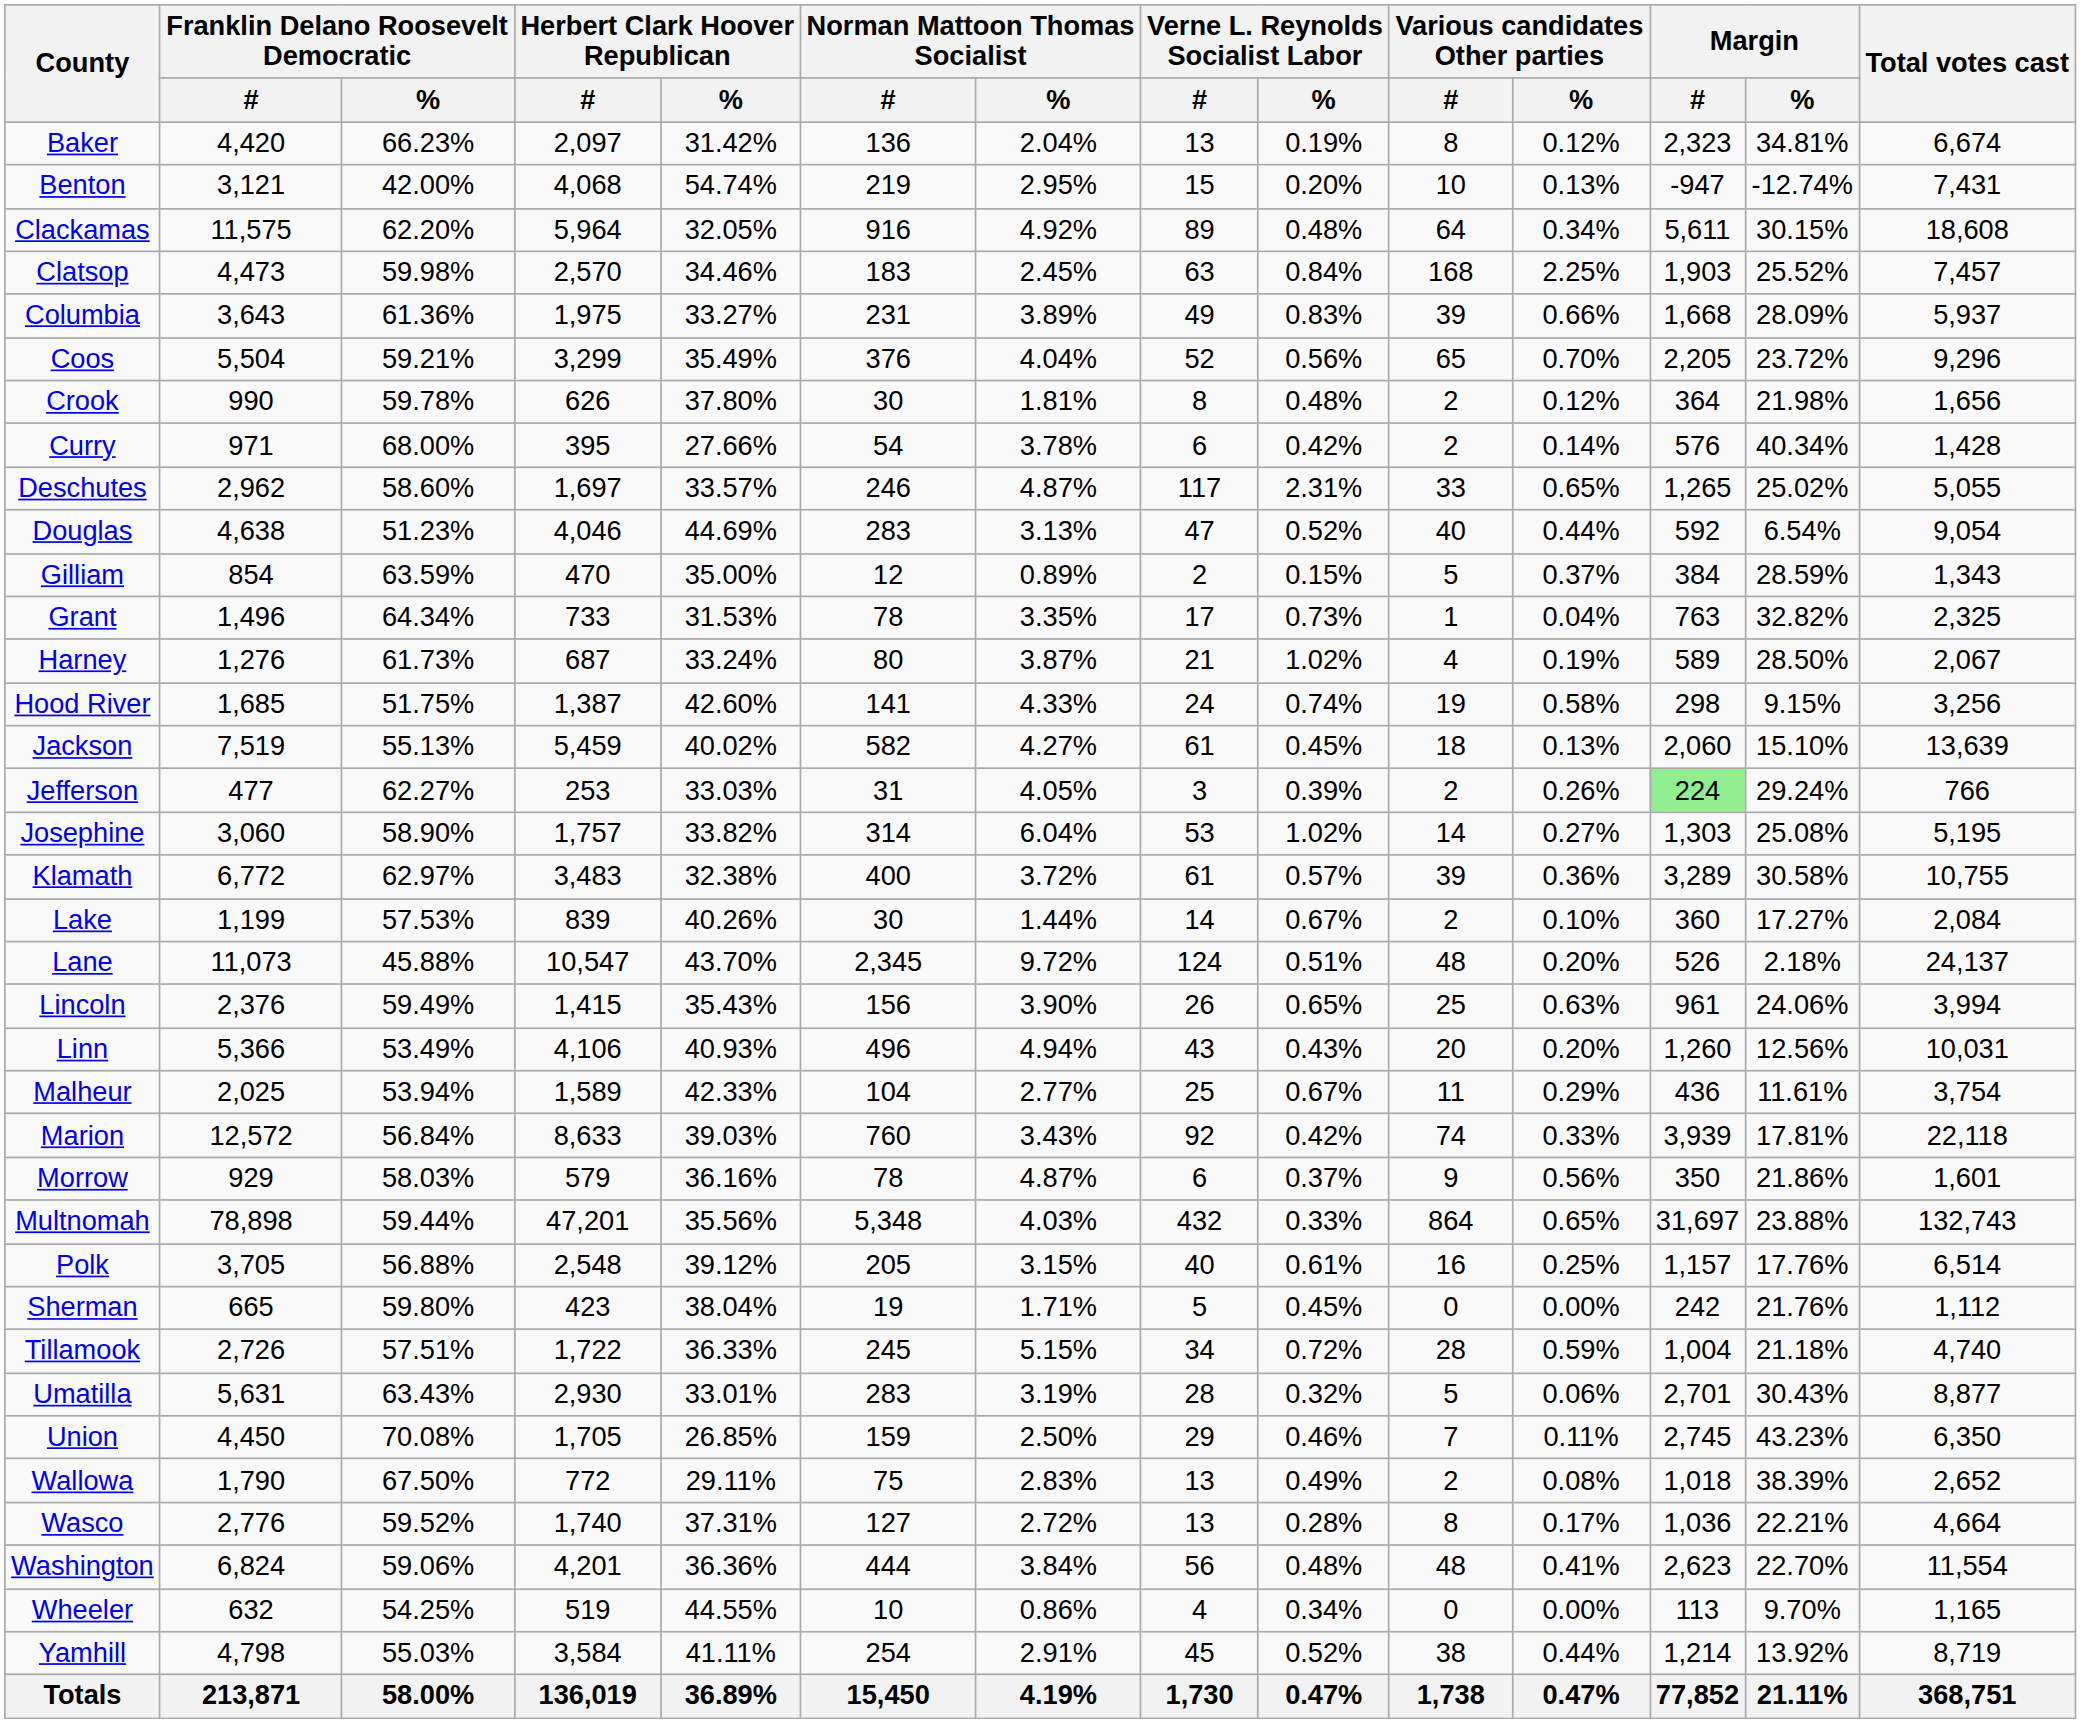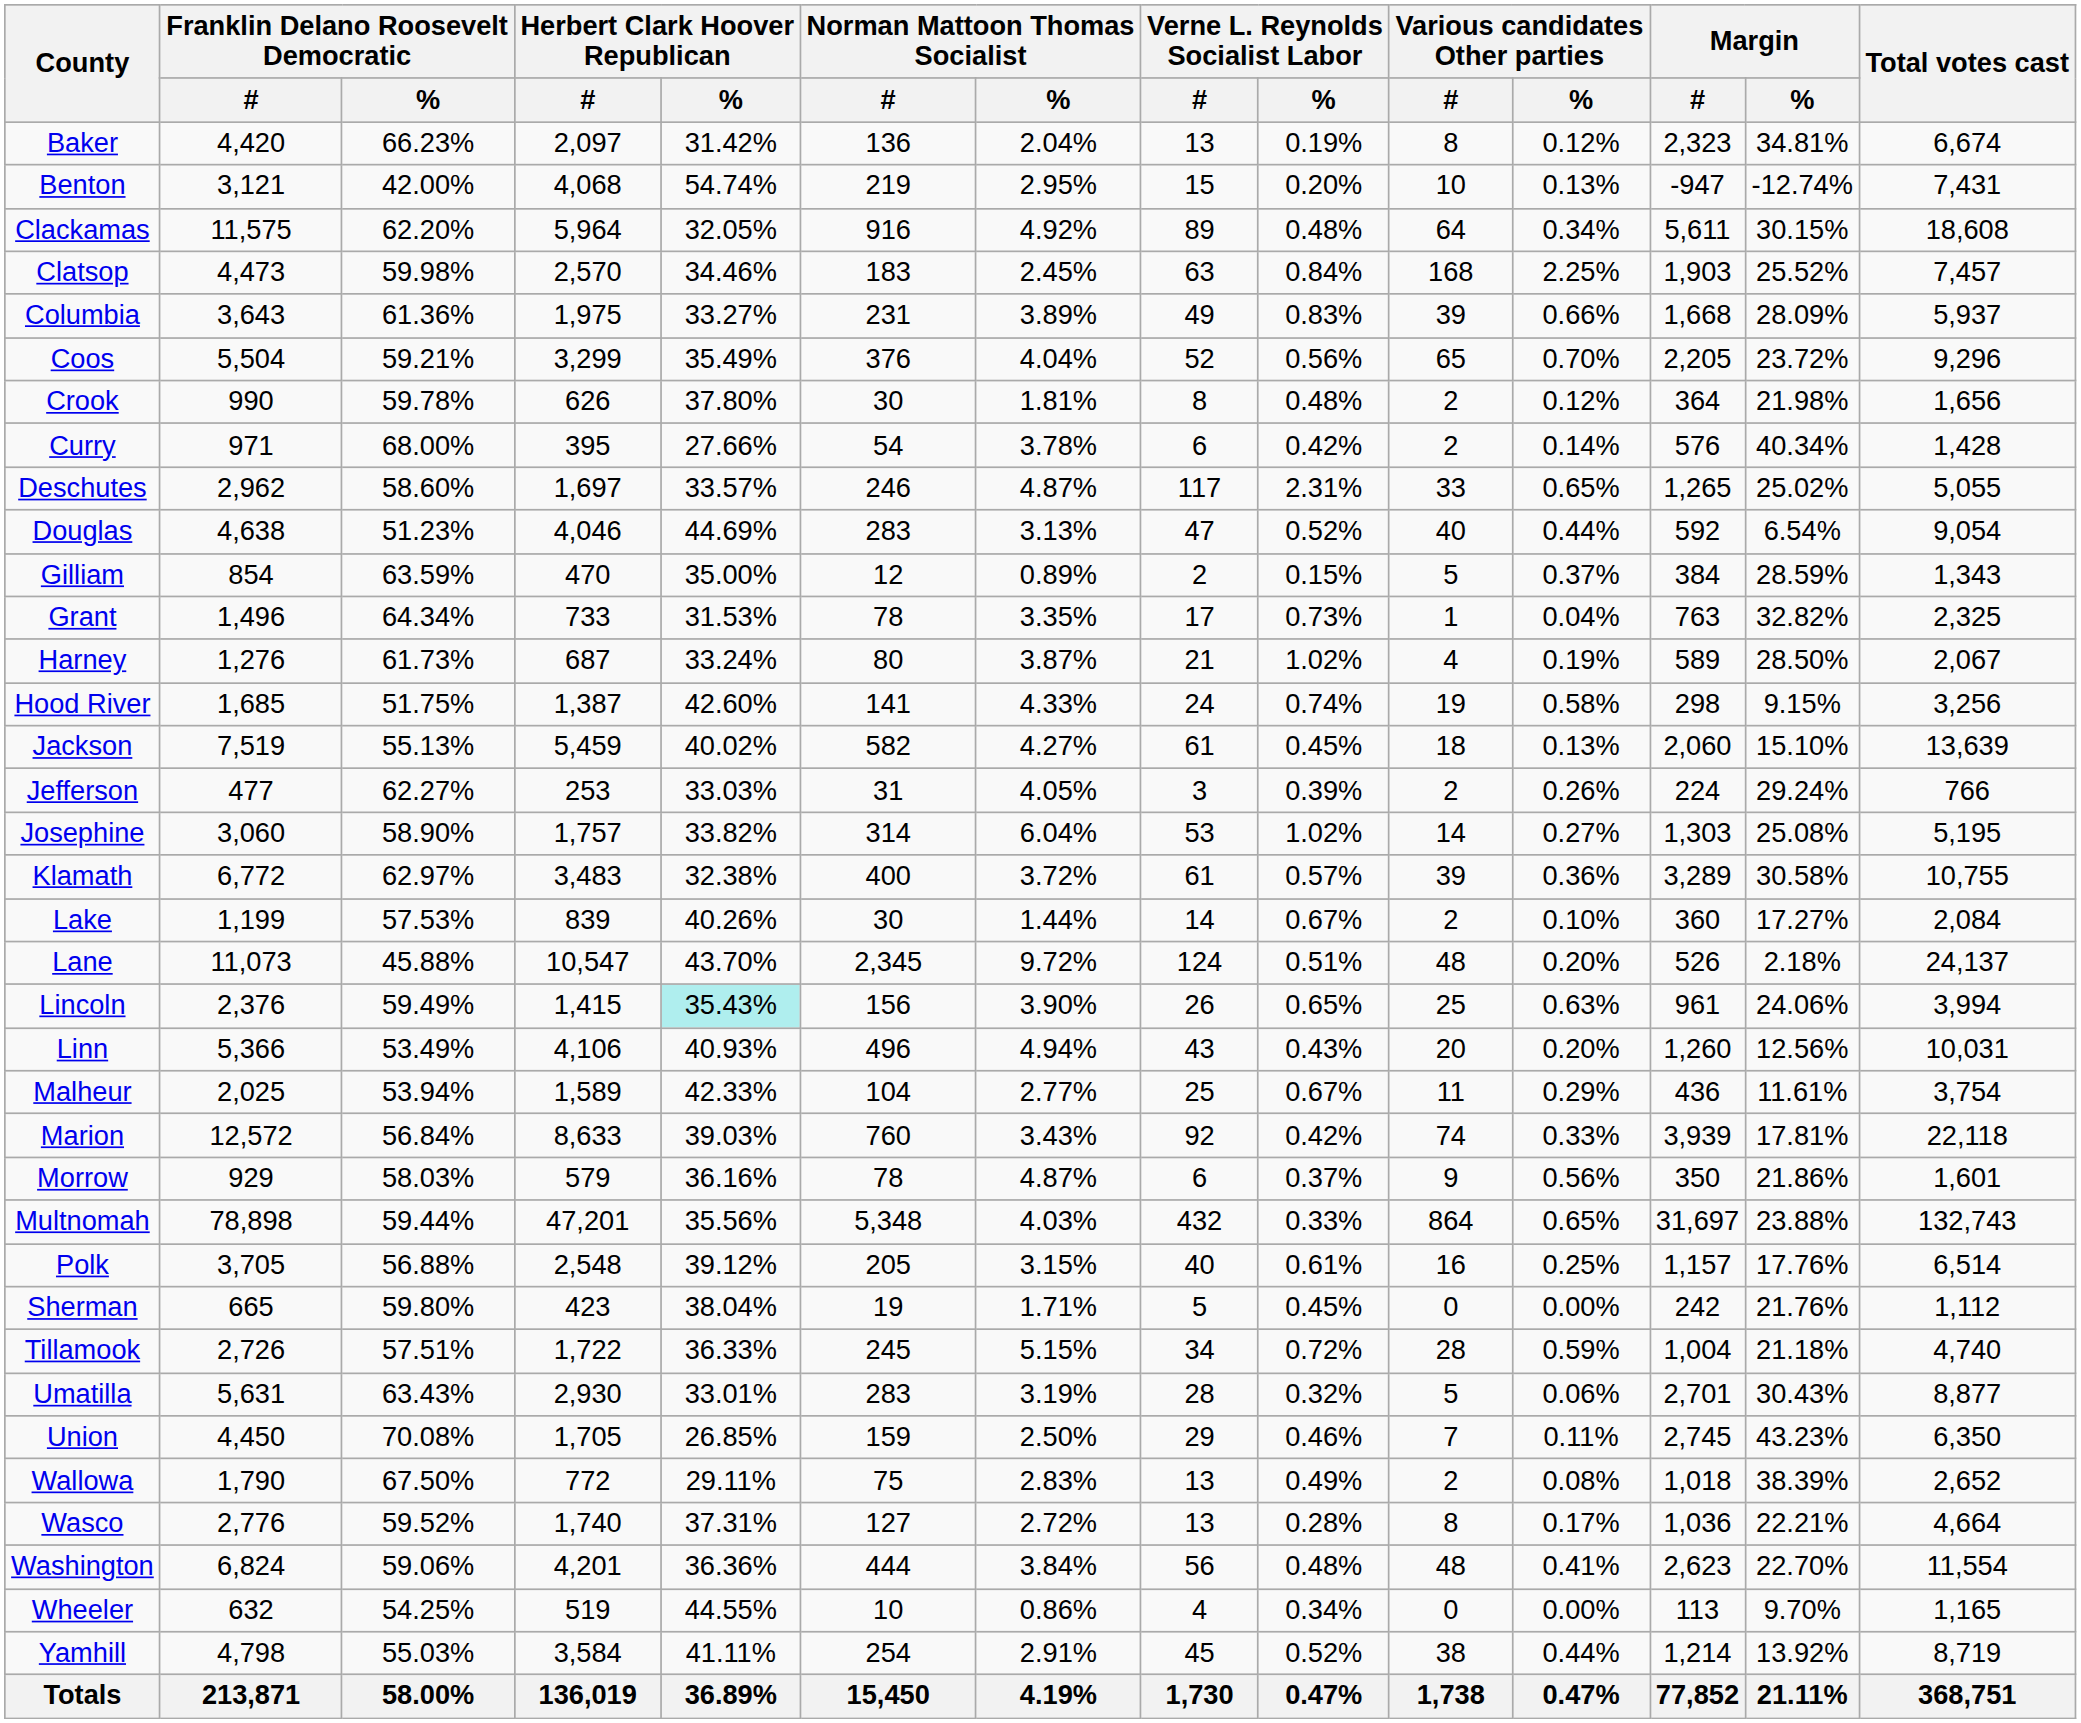(1697, 790) lightgreen background -> (1697, 790) no background
(731, 1005) no background -> (731, 1005) paleturquoise background
